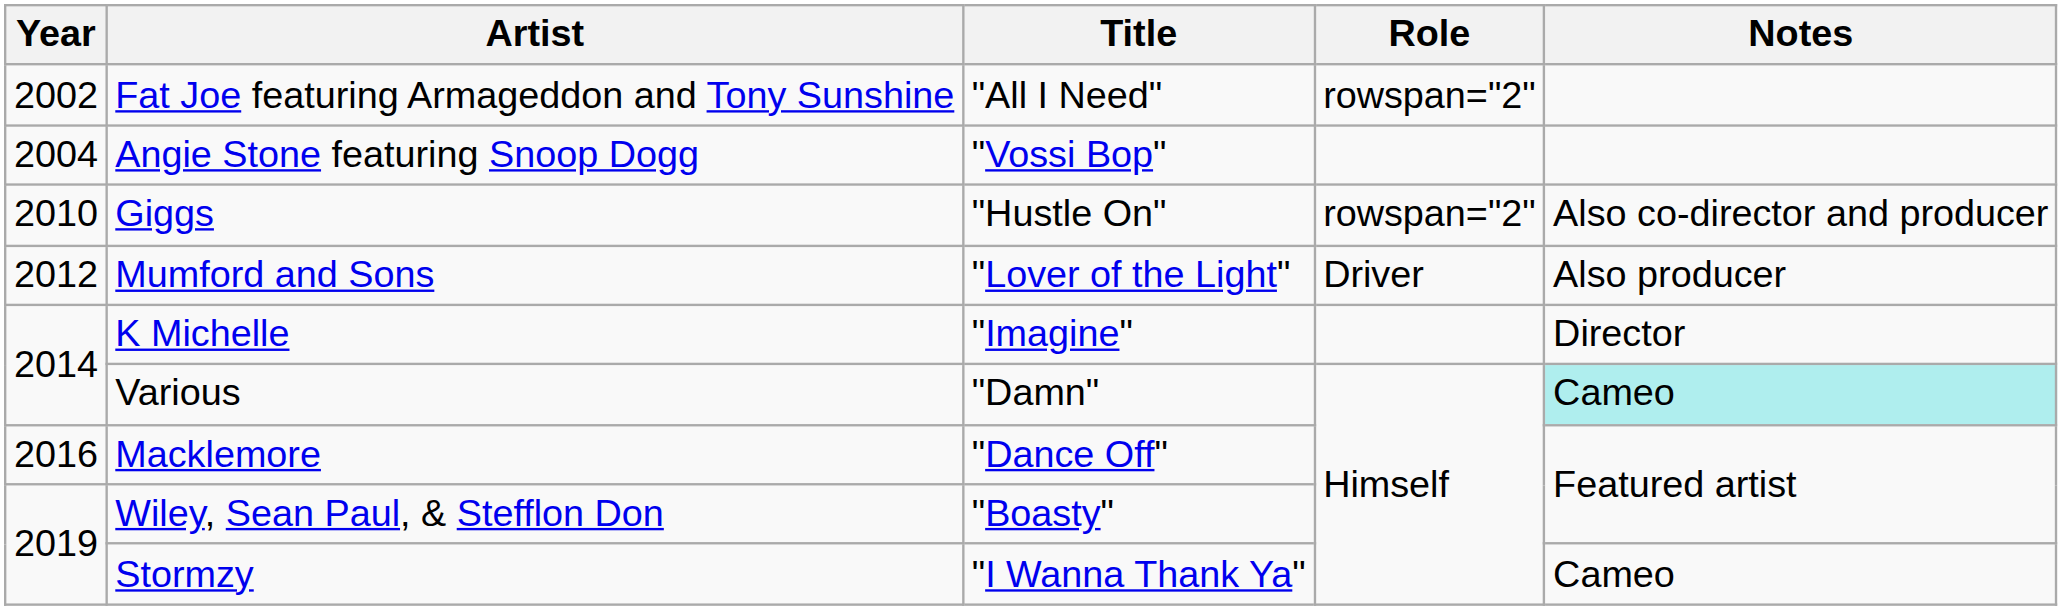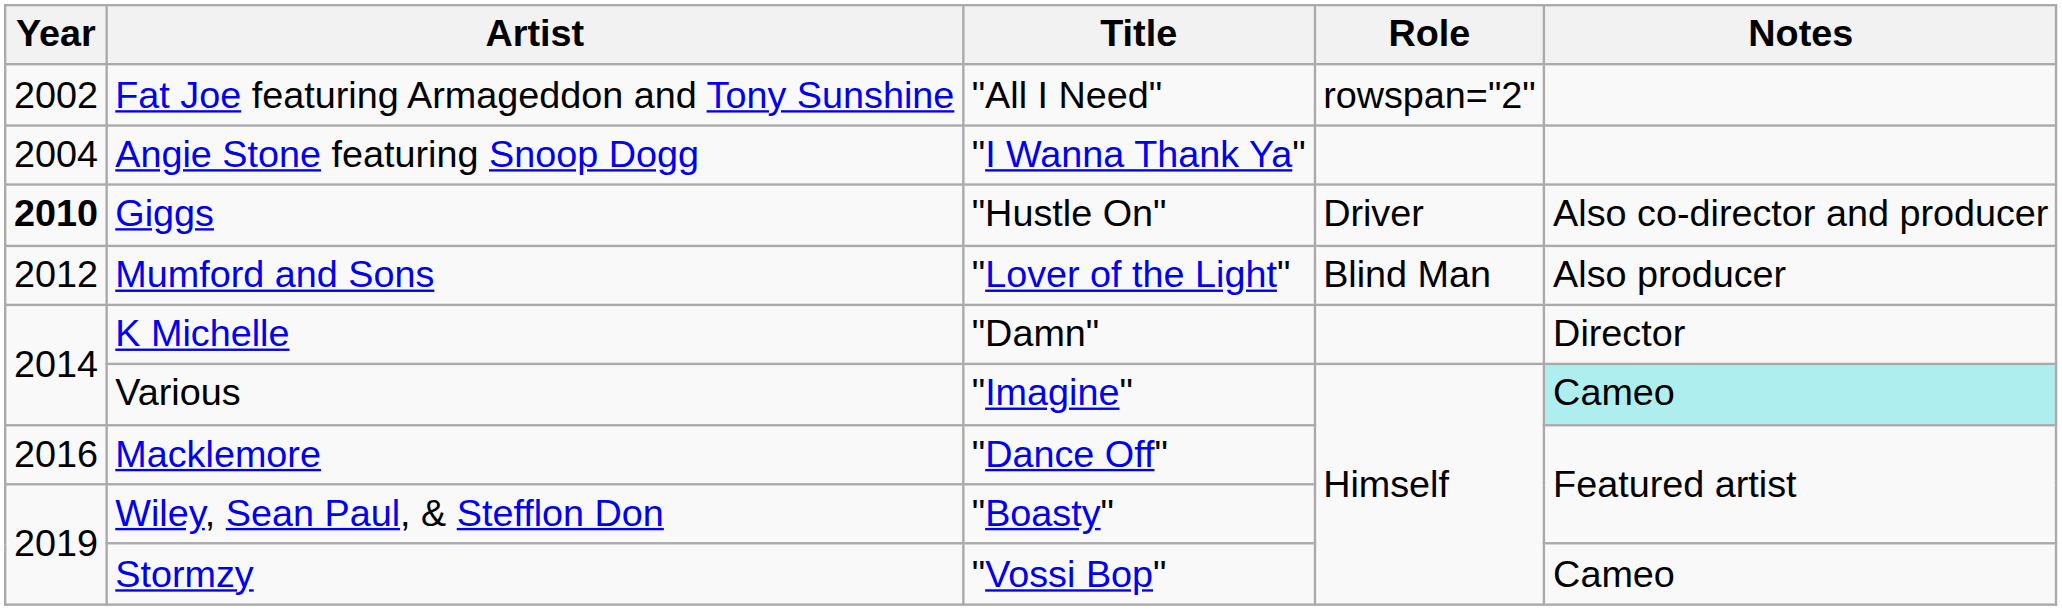(1069, 154) "Vossi Bop" -> (1139, 154) "I Wanna Thank Ya"
(56, 214) normal -> (56, 214) bold
(1429, 214) rowspan="2" -> (1373, 214) Driver
(1373, 273) Driver -> (1407, 273) Blind Man
(1052, 333) "Imagine" -> (1035, 333) "Damn"
(1035, 393) "Damn" -> (1052, 393) "Imagine"
(1139, 573) "I Wanna Thank Ya" -> (1069, 573) "Vossi Bop"
